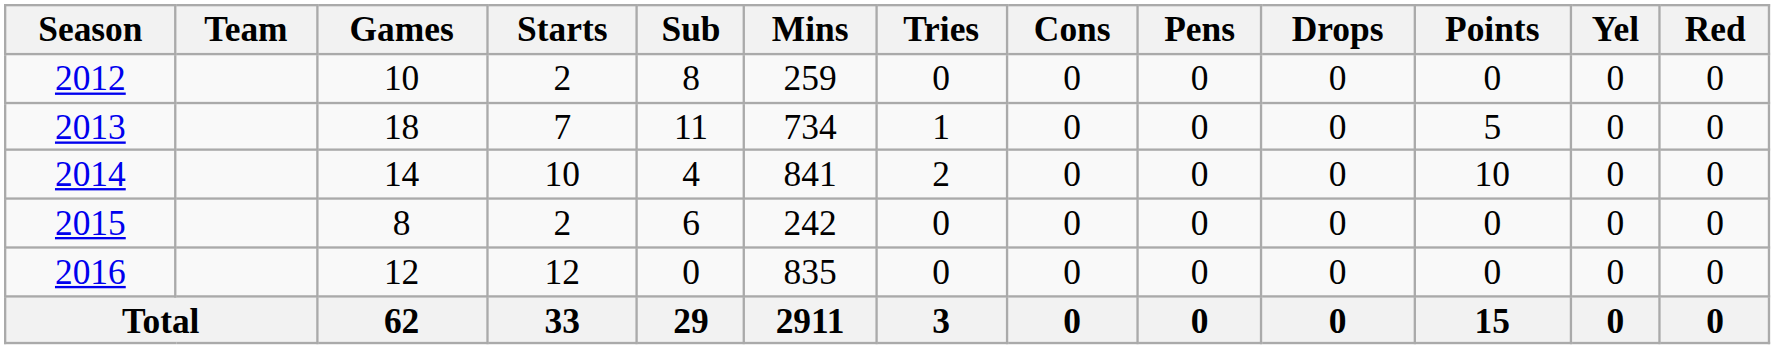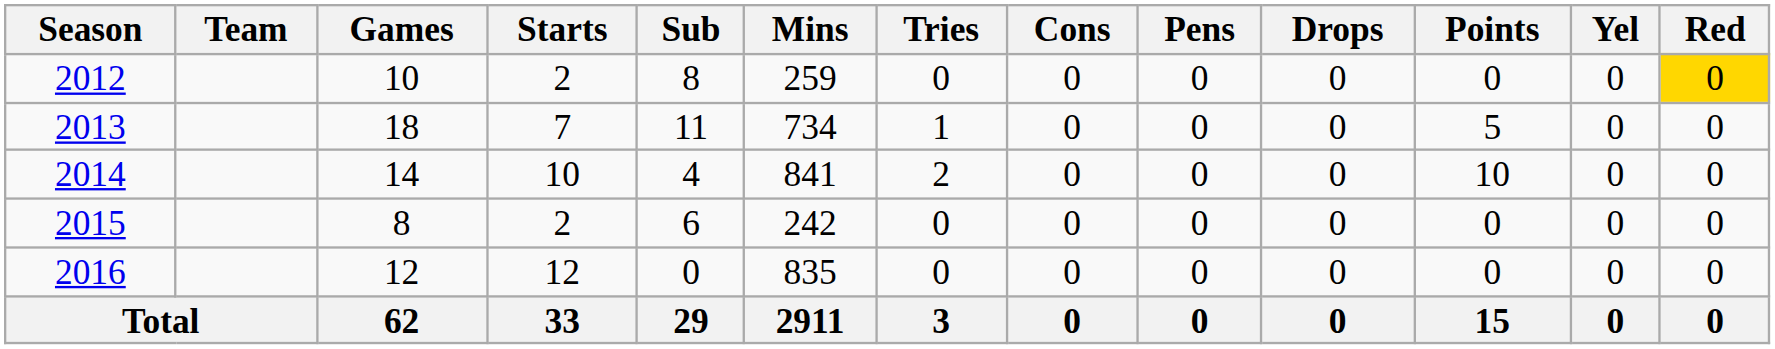(1715, 77) no background -> (1715, 77) gold background
